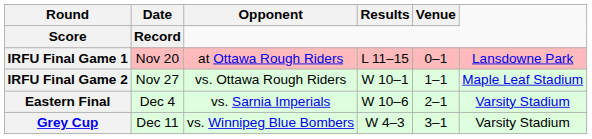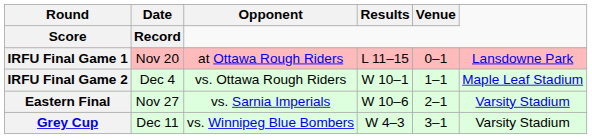(157, 79) Nov 27 -> (157, 79) Dec 4
(157, 101) Dec 4 -> (157, 101) Nov 27
